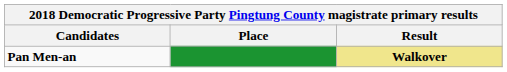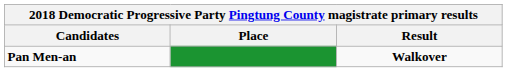(419, 56) khaki background -> (419, 56) no background
